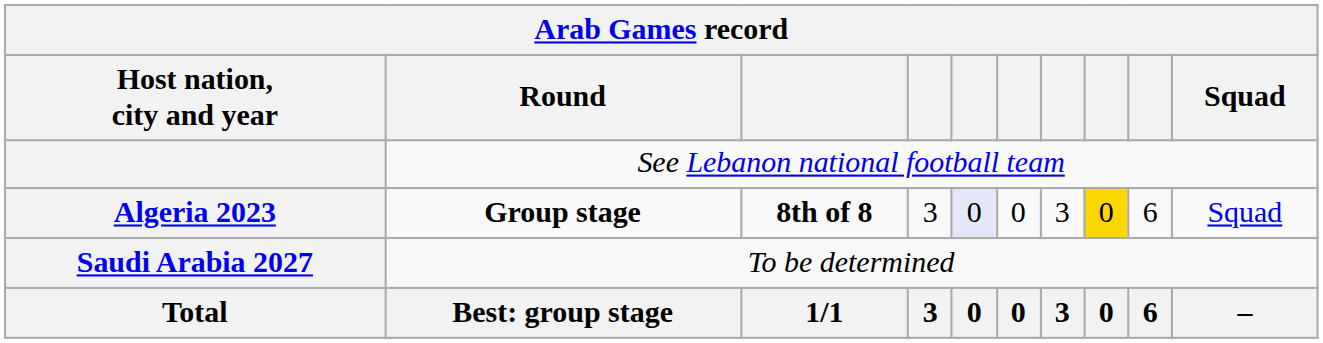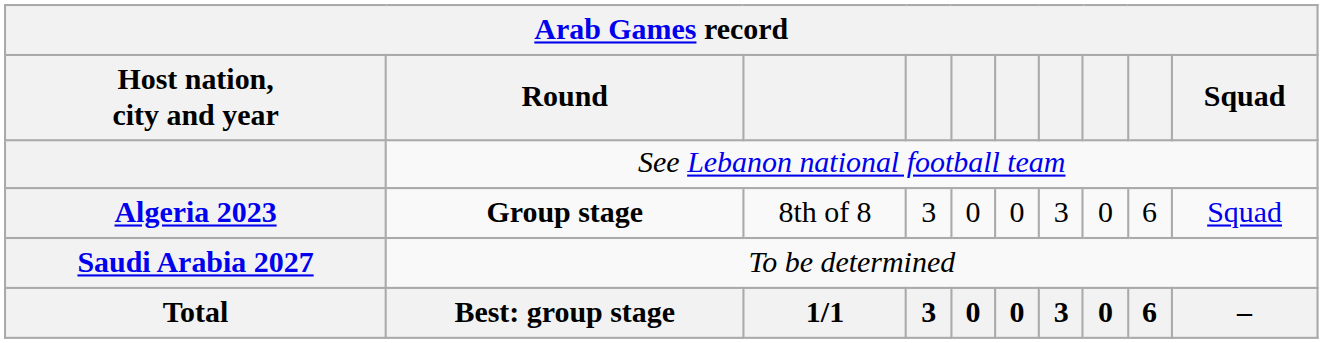(824, 213) bold -> (825, 213) normal
(974, 213) lavender background -> (973, 213) no background
(1106, 213) gold background -> (1105, 213) no background
